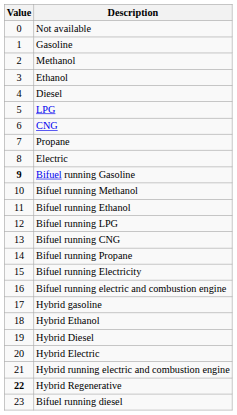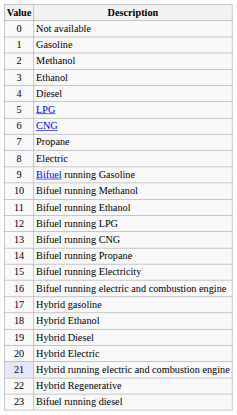(19, 175) bold -> (19, 175) normal
(19, 369) no background -> (19, 369) lavender background
(19, 386) bold -> (19, 386) normal
